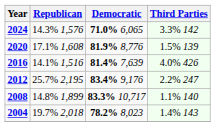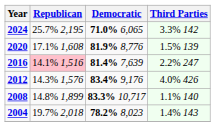(58, 30) 14.3% 1,576 -> (58, 30) 25.7% 2,195
(58, 63) no background -> (58, 63) pink background
(179, 63) 4.0% 426 -> (179, 63) 2.2% 247
(58, 79) 25.7% 2,195 -> (58, 79) 14.3% 1,576
(179, 79) 2.2% 247 -> (179, 79) 4.0% 426
